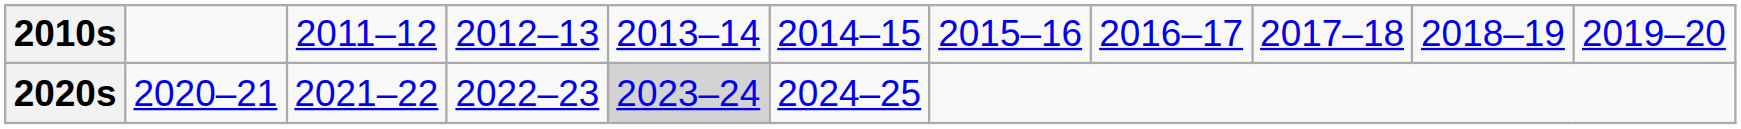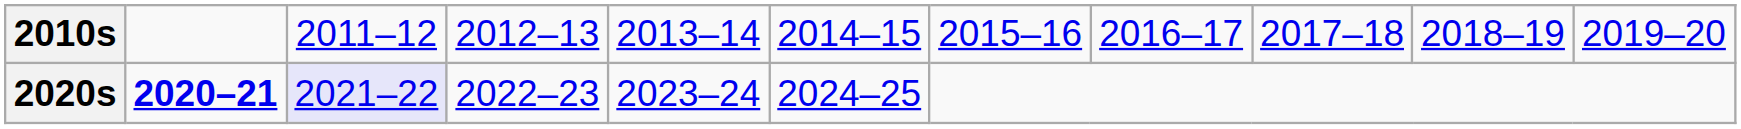(205, 92) normal -> (205, 92) bold
(366, 92) no background -> (366, 92) lavender background
(688, 92) lightgrey background -> (688, 92) no background
